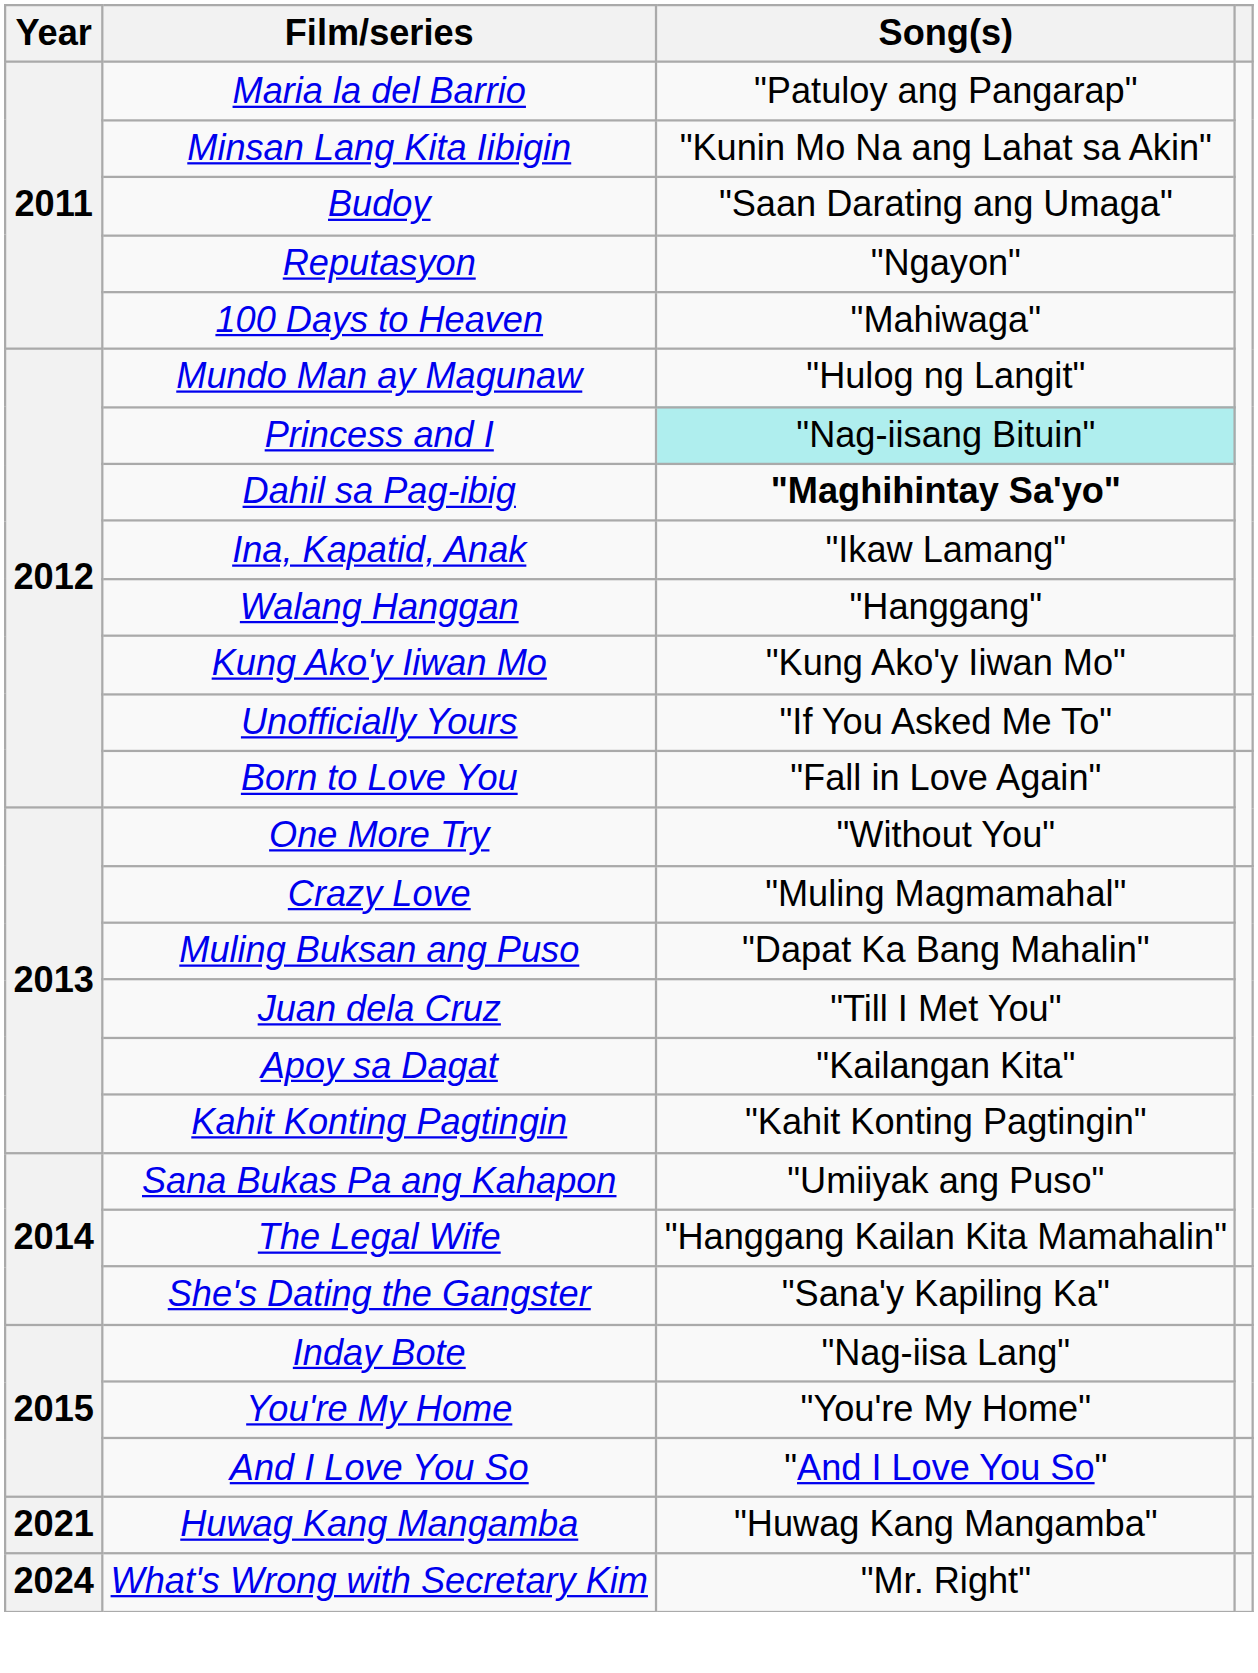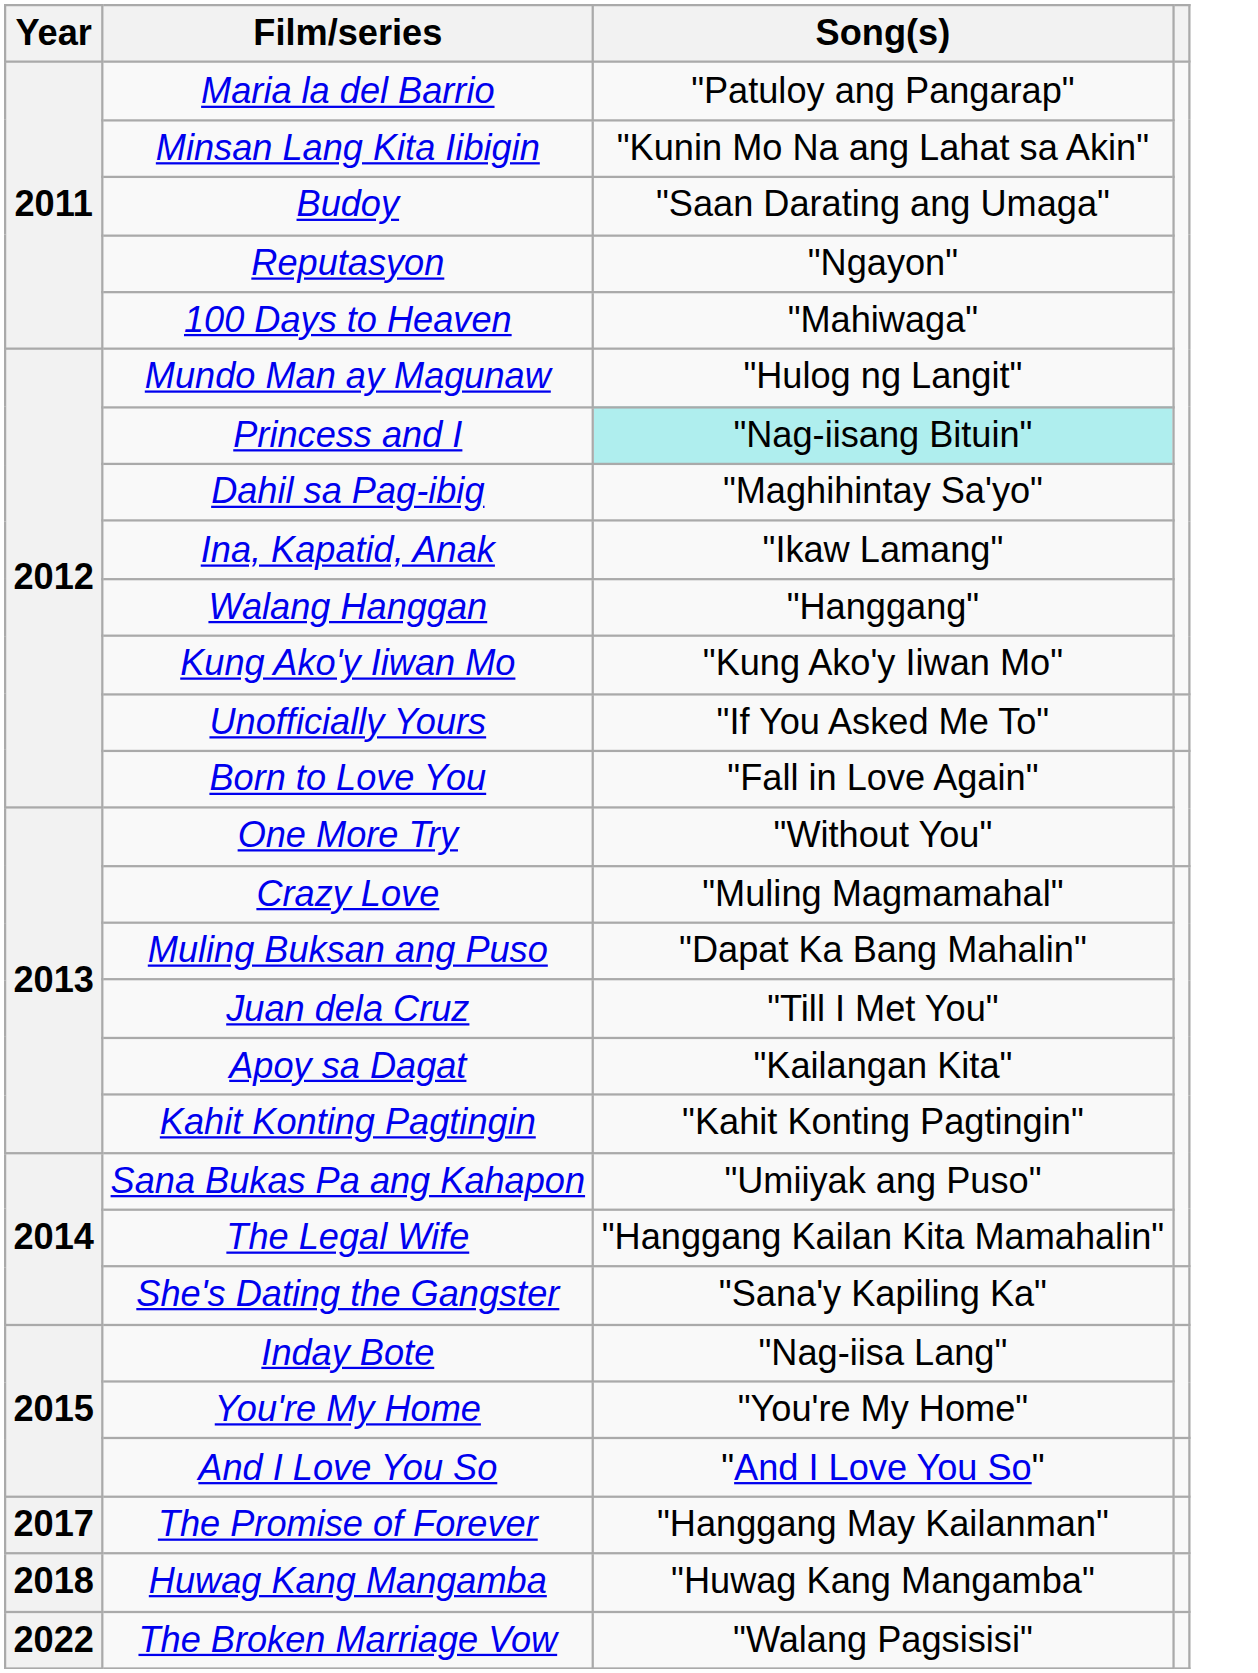(946, 491) bold -> (883, 491) normal
+ row: (348, 1524)
(54, 1524) 2021 -> (54, 1581) 2018
+ row: (348, 1638)
- row: (379, 1581)
